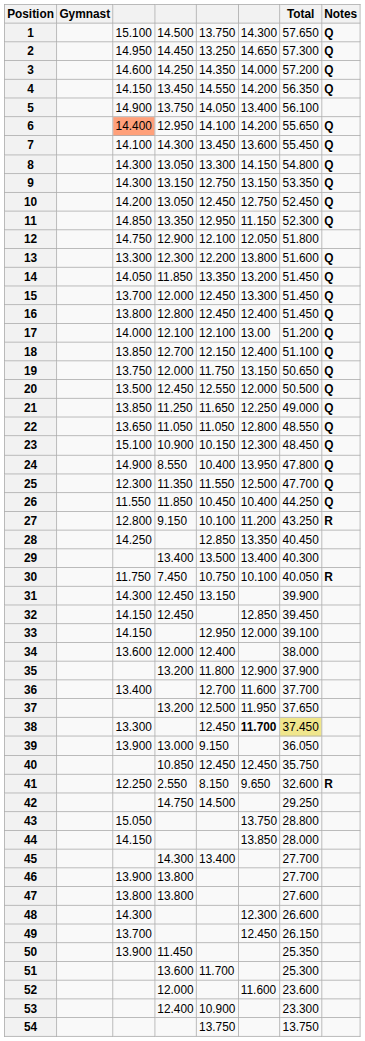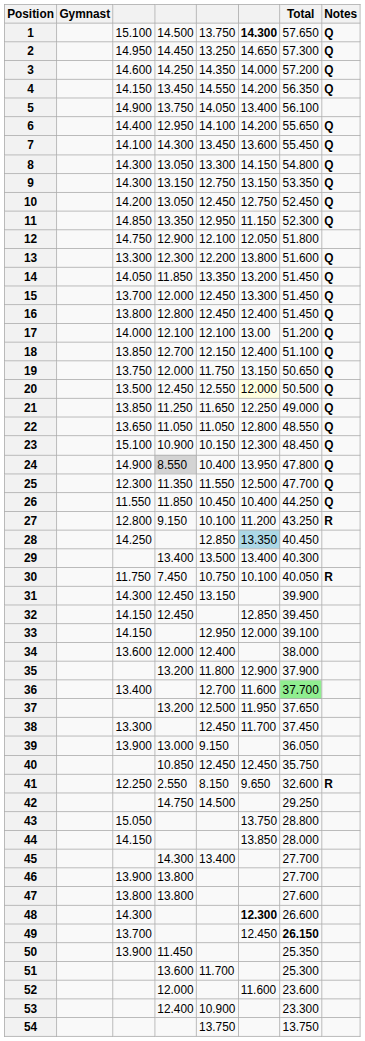(259, 33) normal -> (259, 33) bold
(134, 127) lightsalmon background -> (134, 127) no background
(259, 389) no background -> (259, 389) lightyellow background
(172, 464) no background -> (172, 464) lightgrey background
(259, 539) no background -> (259, 539) lightblue background
(301, 690) no background -> (301, 690) lightgreen background
(259, 727) bold -> (258, 727) normal
(301, 727) khaki background -> (301, 727) no background
(259, 915) normal -> (259, 915) bold
(301, 934) normal -> (301, 934) bold
